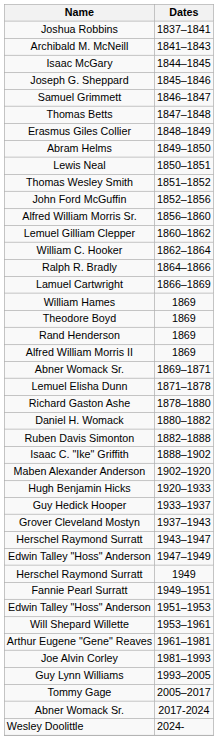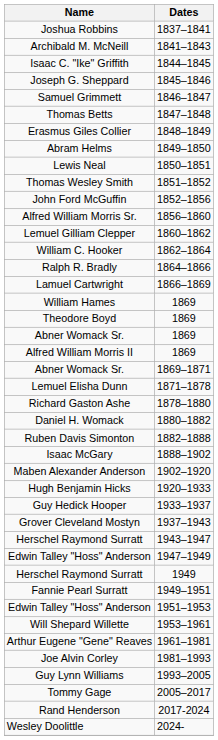(79, 64) Isaac McGary -> (79, 64) Isaac C. "Ike" Griffith
(79, 336) Rand Henderson -> (79, 336) Abner Womack Sr.
(79, 455) Isaac C. "Ike" Griffith -> (79, 455) Isaac McGary
(79, 710) Abner Womack Sr. -> (79, 710) Rand Henderson
